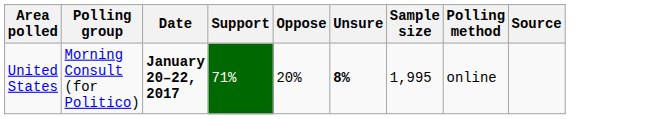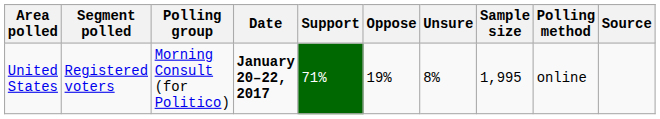+ column: (106, 24)
(289, 79) 20% -> (379, 79) 19%
(341, 79) bold -> (432, 79) normal
